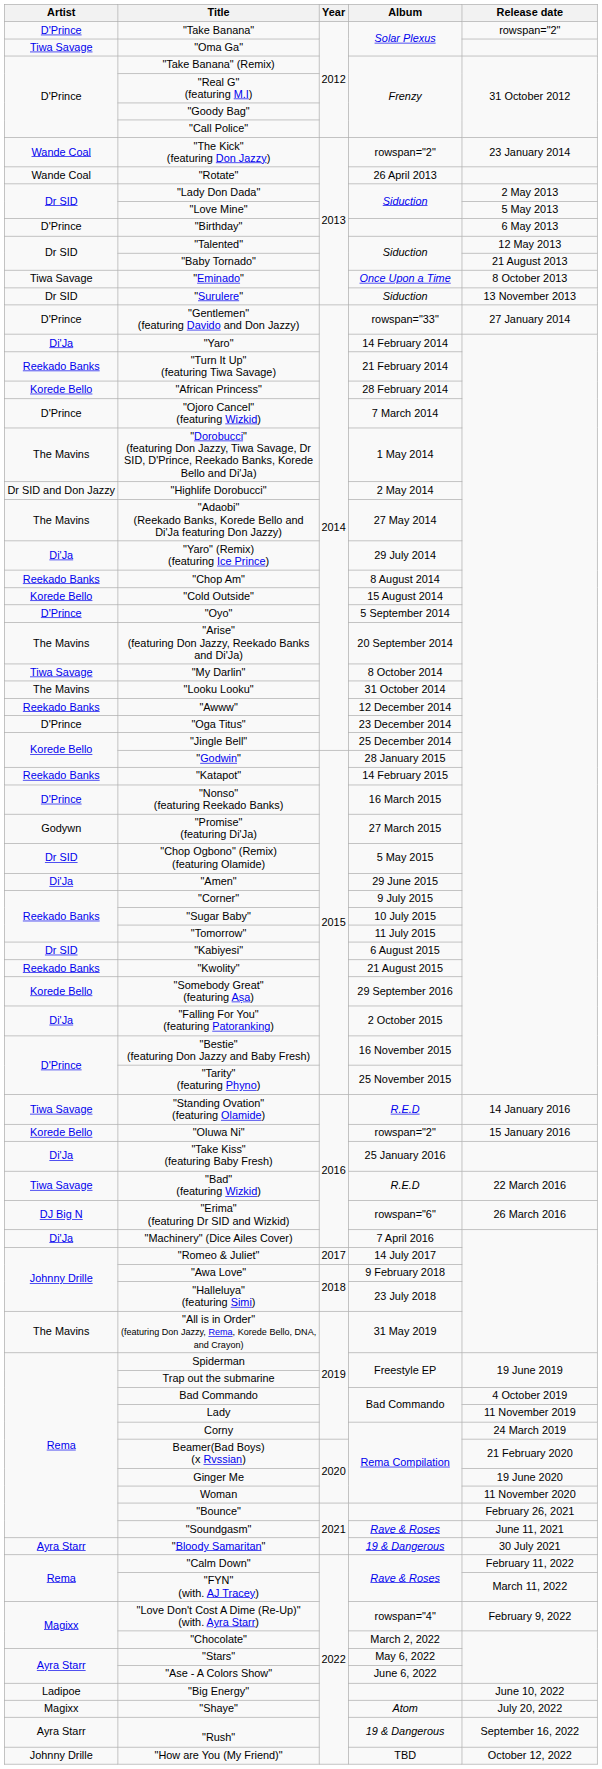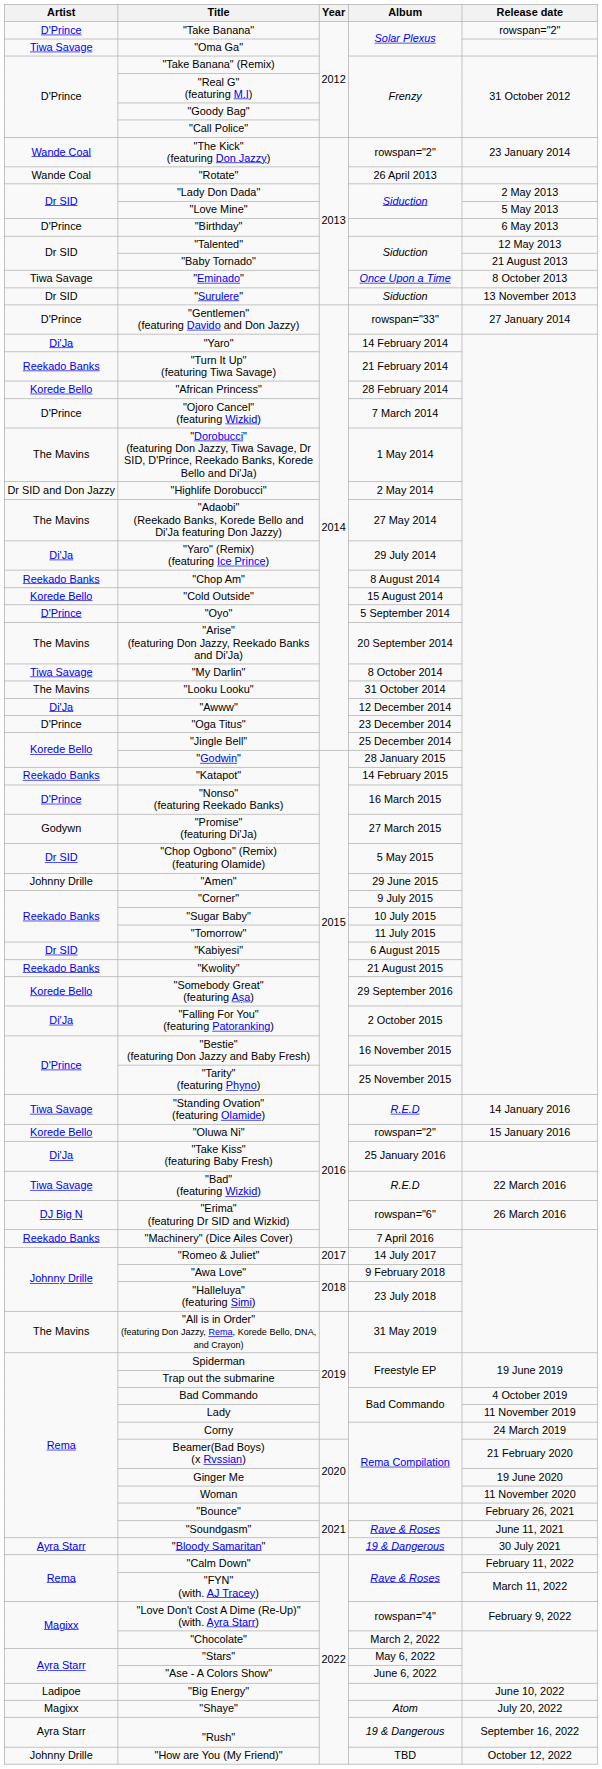(61, 707) Reekado Banks -> (61, 707) Di'Ja
(61, 881) Di'Ja -> (61, 881) Johnny Drille
(61, 1238) Di'Ja -> (61, 1238) Reekado Banks
